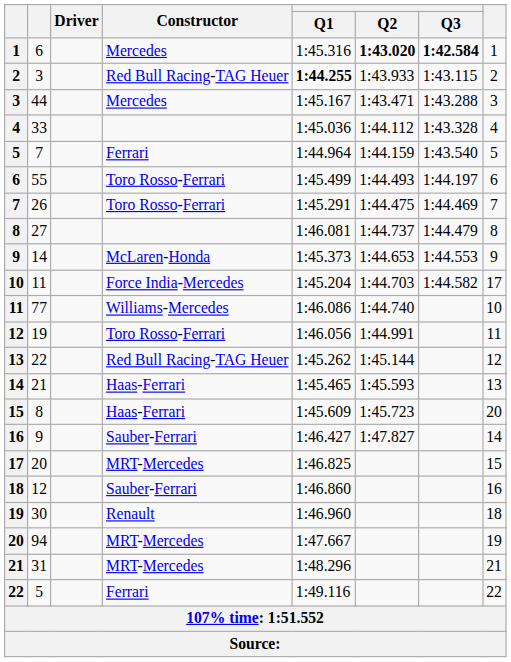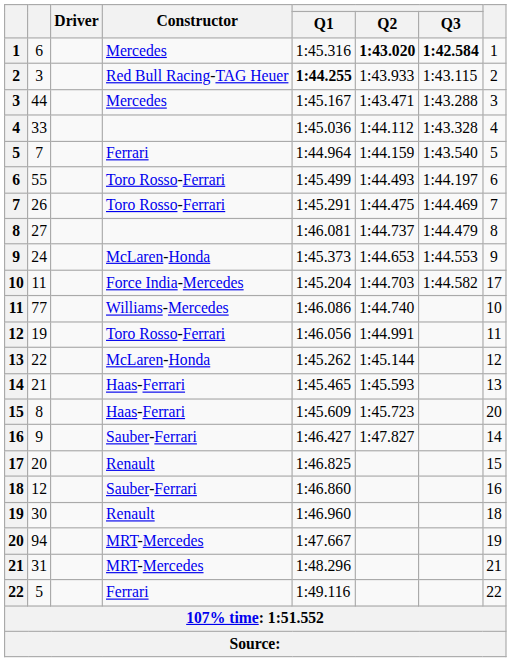(39, 256) 14 -> (39, 256) 24
(197, 359) Red Bull Racing-TAG Heuer -> (158, 359) McLaren-Honda
(155, 463) MRT-Mercedes -> (130, 463) Renault
